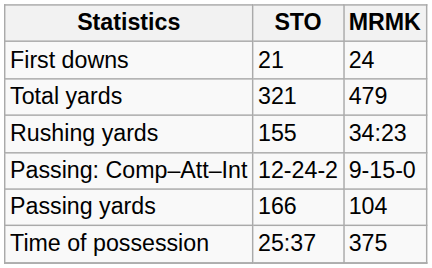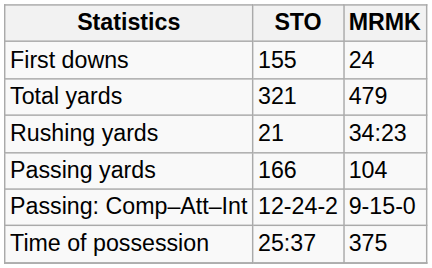(271, 59) 21 -> (277, 59) 155
(277, 133) 155 -> (271, 133) 21
rows swapped: (83, 207) <-> (129, 170)
